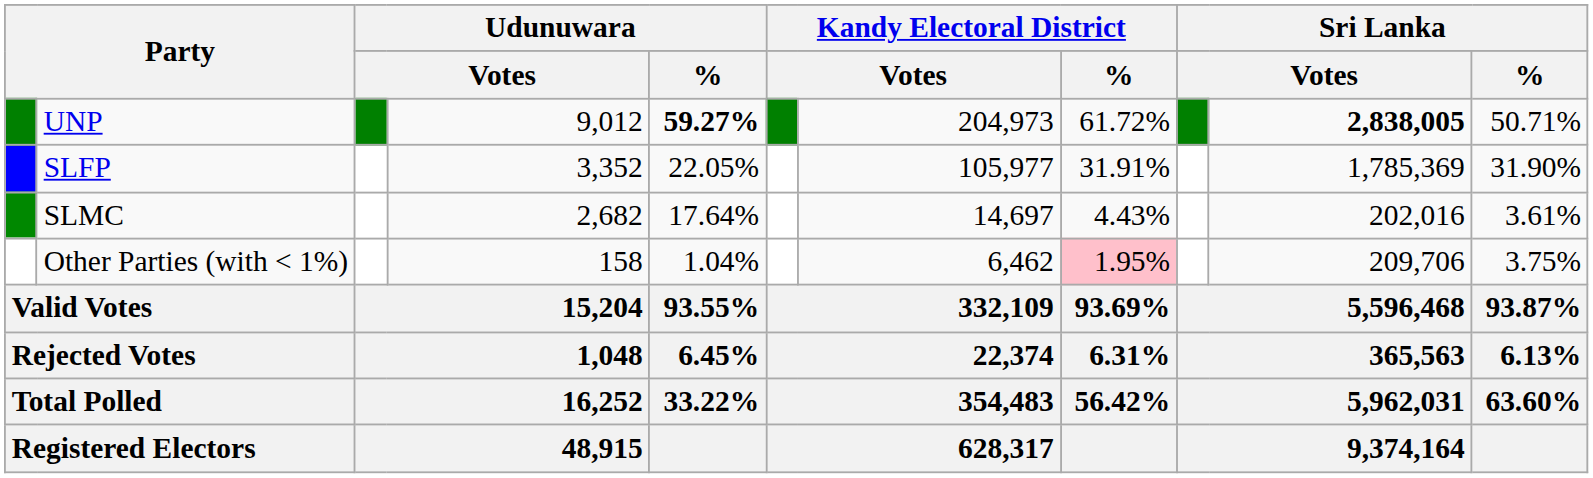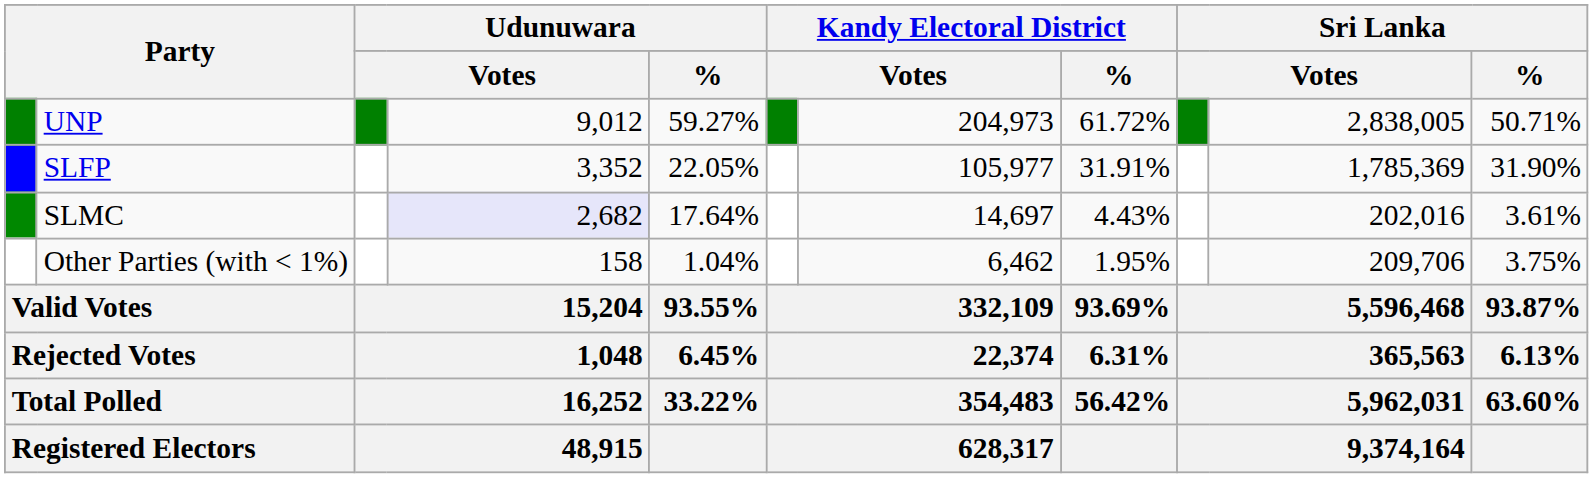(711, 121) bold -> (714, 121) normal
(1406, 121) bold -> (1406, 121) normal
(610, 214) no background -> (610, 214) lavender background
(1132, 261) pink background -> (1132, 261) no background
